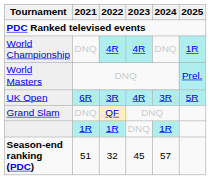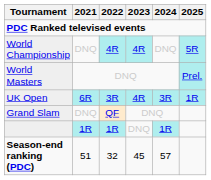(192, 49) 1R -> (192, 49) 5R
(192, 97) 5R -> (192, 97) 1R
